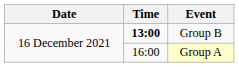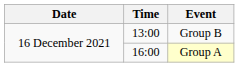(146, 33) bold -> (146, 33) normal
